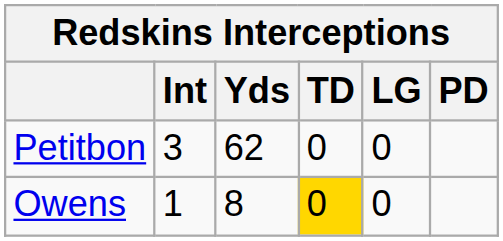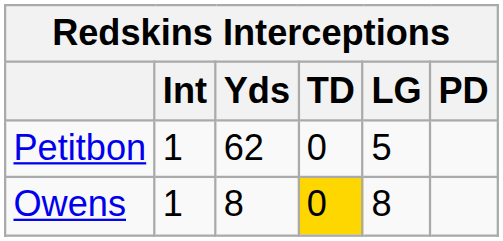(173, 147) 3 -> (173, 147) 1
(382, 147) 0 -> (382, 147) 5
(382, 205) 0 -> (382, 205) 8
